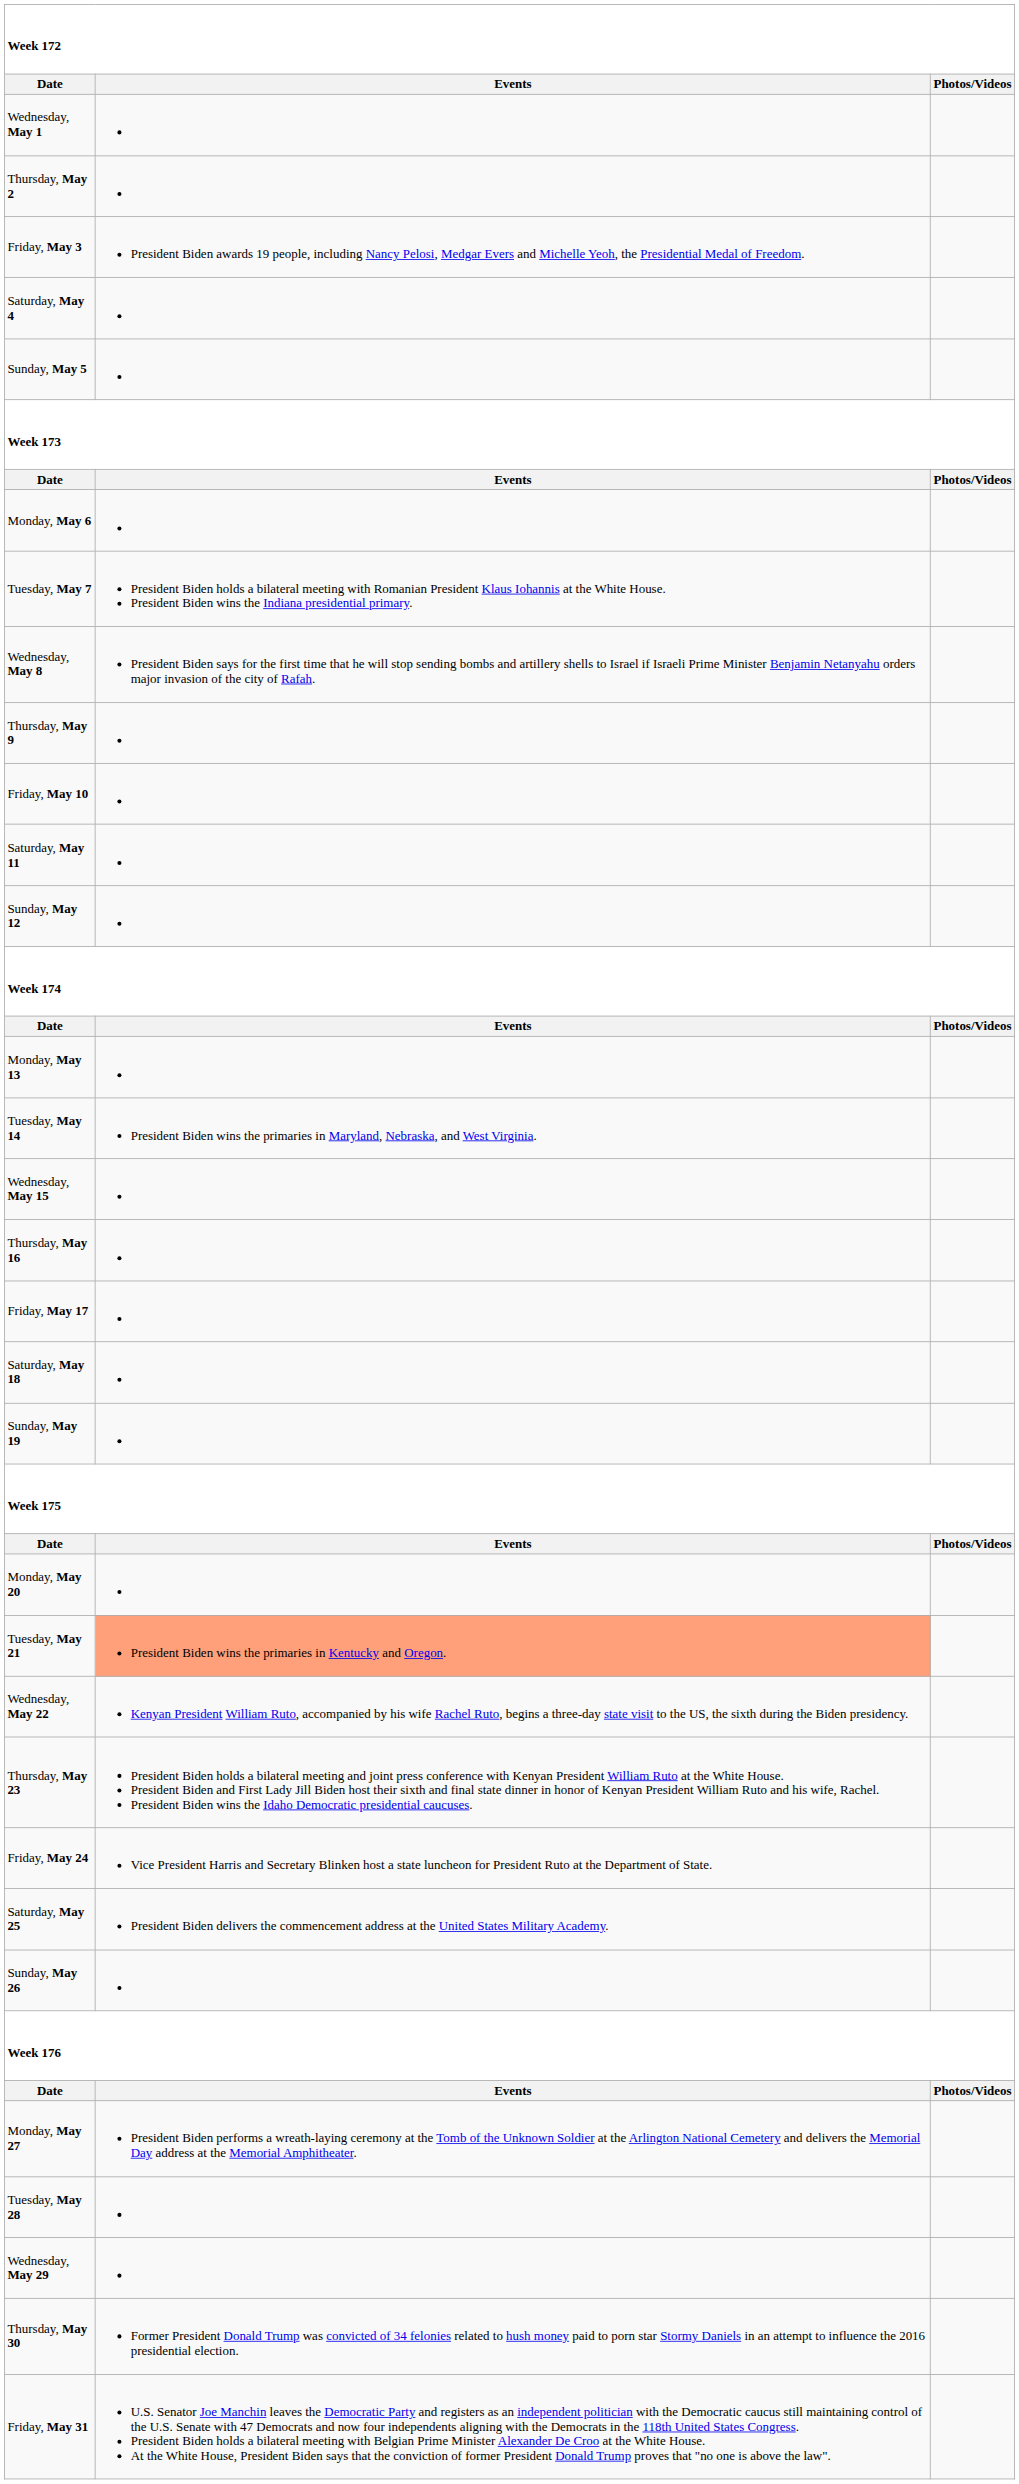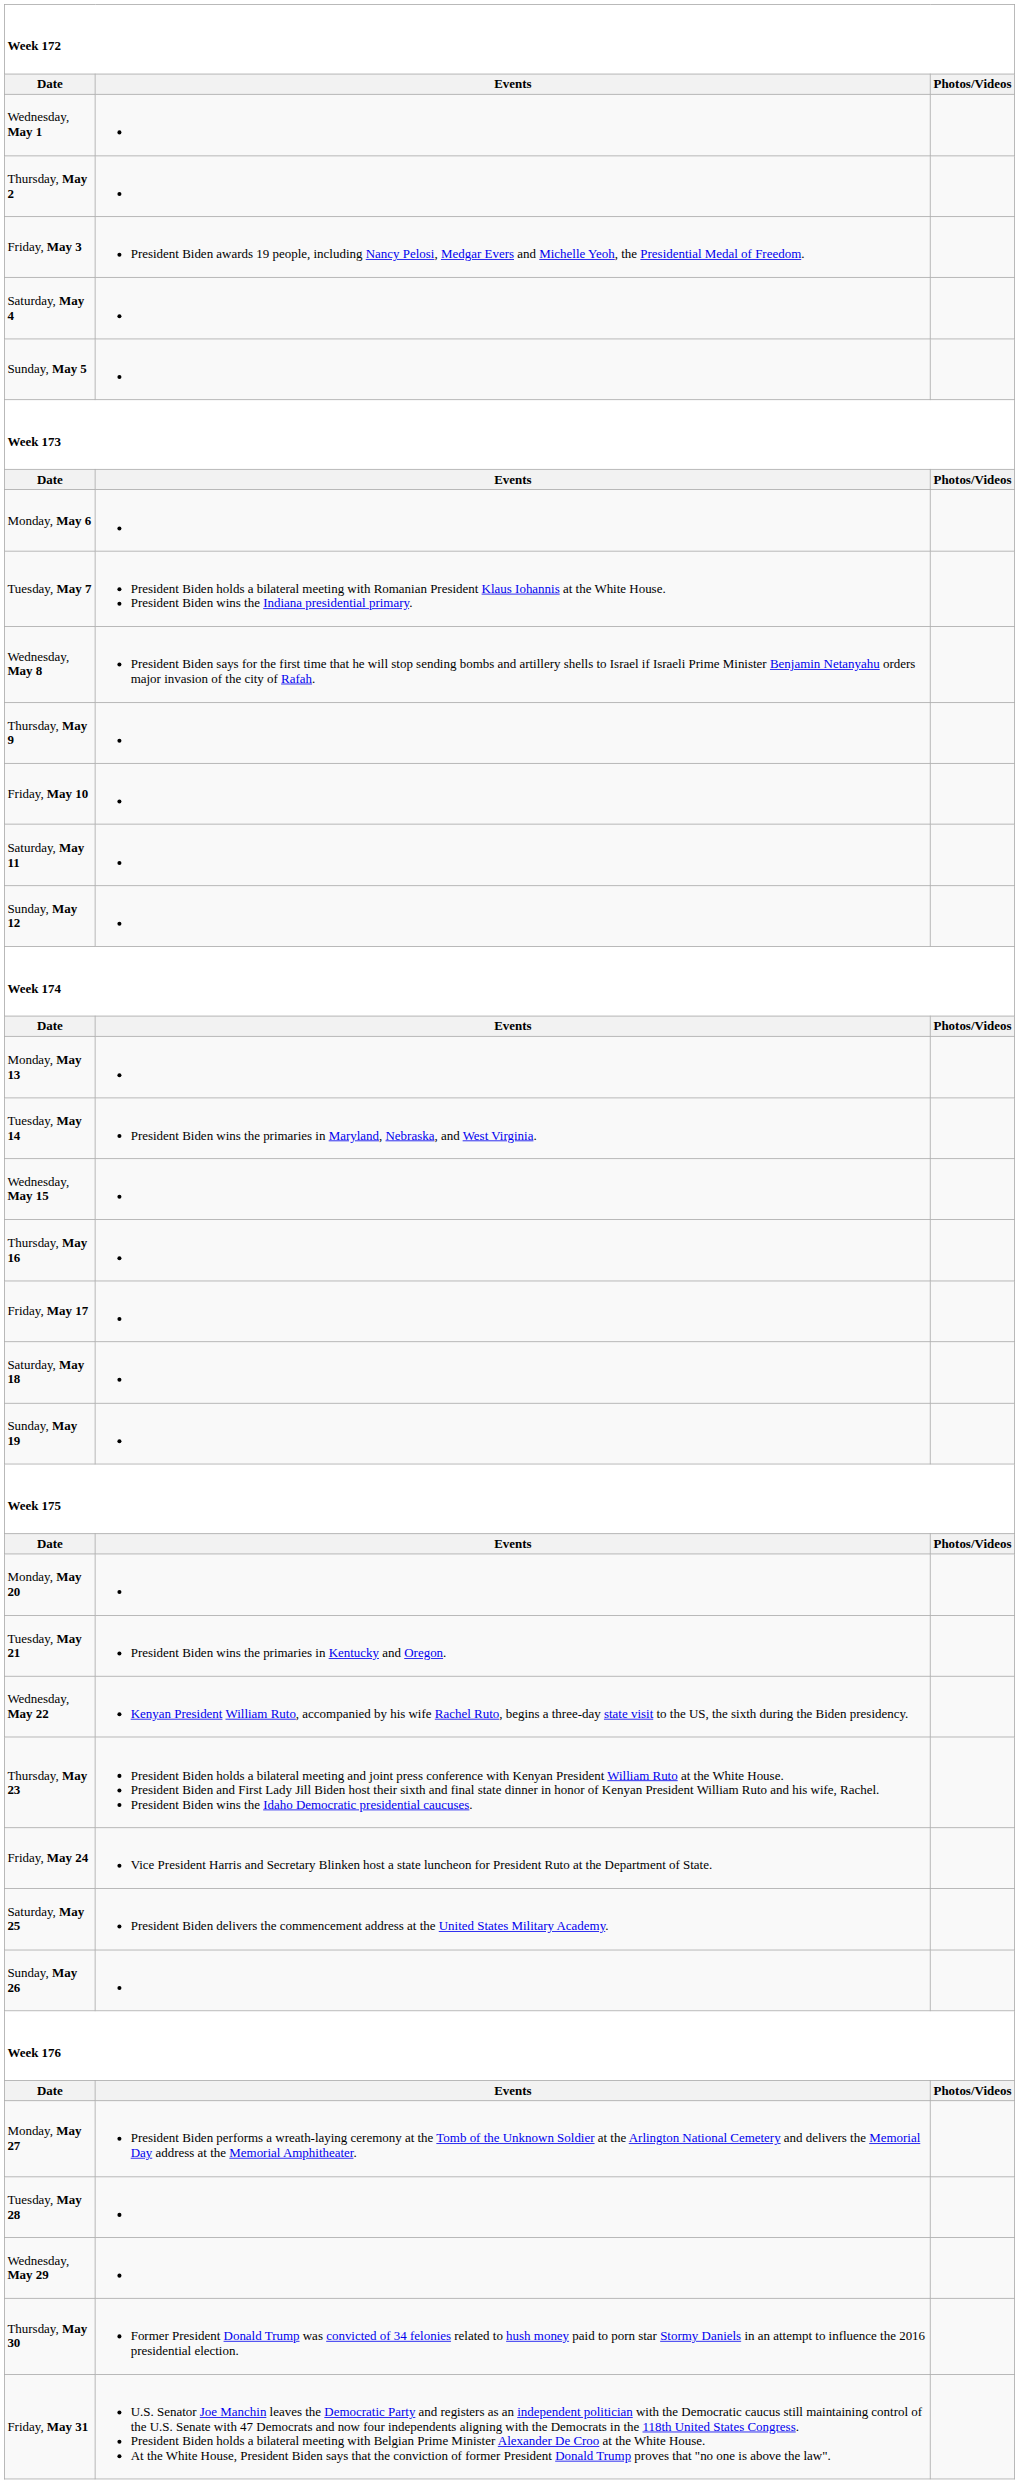(513, 1653) lightsalmon background -> (513, 1653) no background
